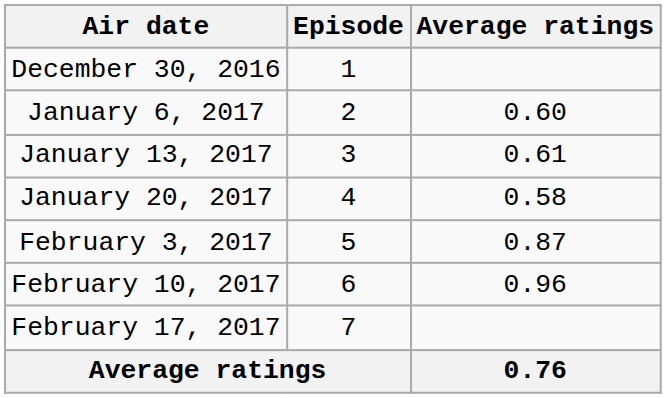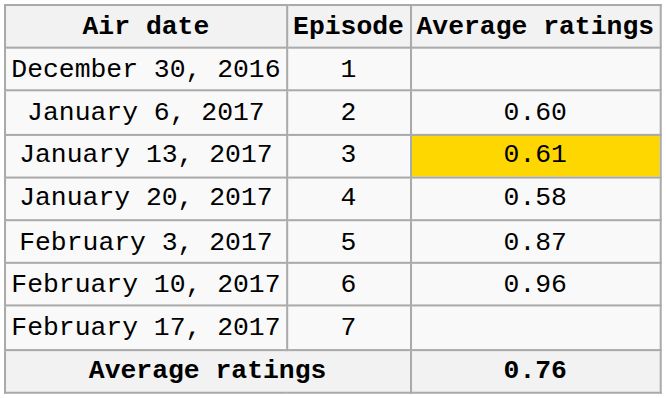(535, 156) no background -> (535, 156) gold background
